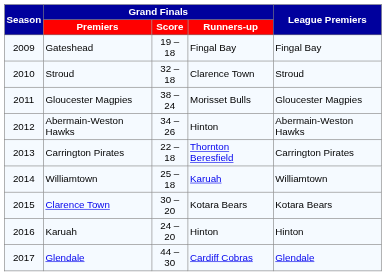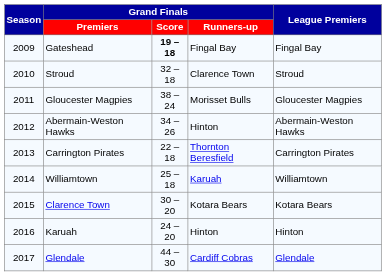(170, 48) normal -> (170, 48) bold
